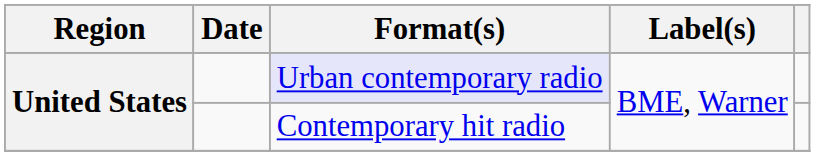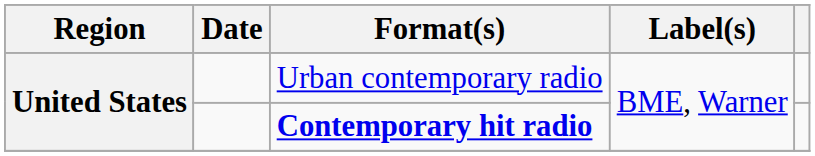(440, 77) lavender background -> (440, 77) no background
(421, 126) normal -> (435, 126) bold
